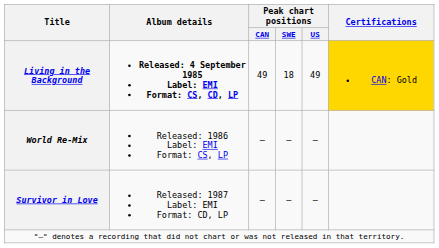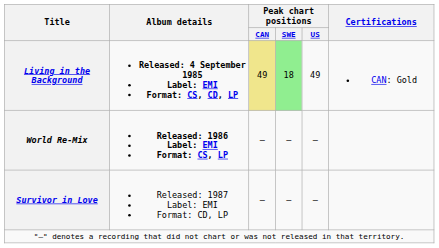(262, 75) no background -> (262, 75) khaki background
(289, 75) no background -> (289, 75) lightgreen background
(381, 80) gold background -> (381, 80) no background
(179, 145) normal -> (179, 145) bold
